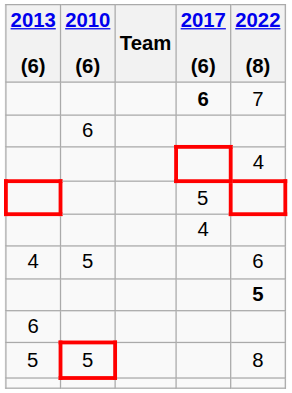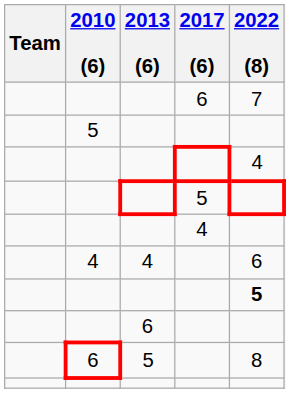columns swapped: (146, 43) <-> (33, 43)
(203, 98) bold -> (202, 98) normal
(88, 130) 6 -> (93, 130) 5
(88, 262) 5 -> (93, 262) 4
(88, 360) 5 -> (93, 360) 6
